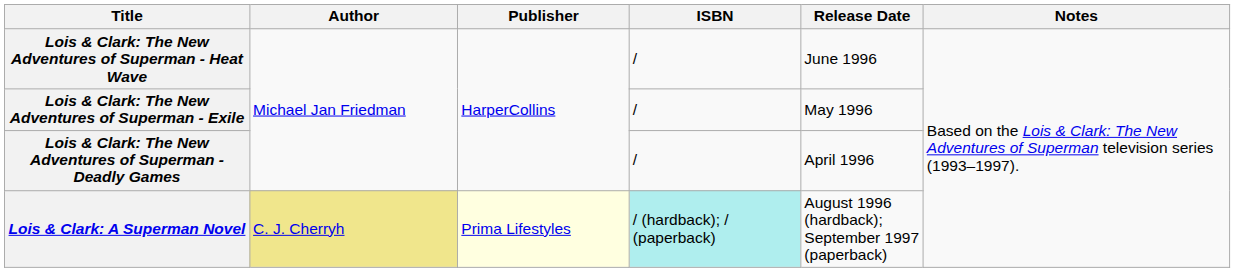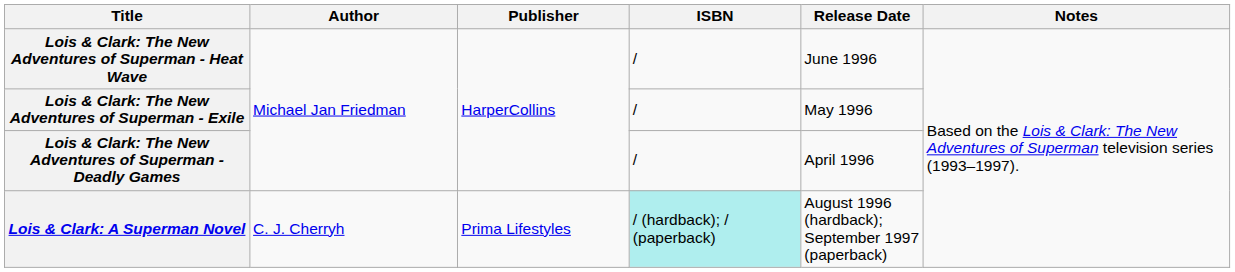(299, 228) khaki background -> (299, 228) no background
(516, 228) lightyellow background -> (516, 228) no background
